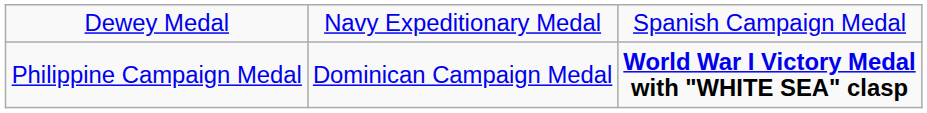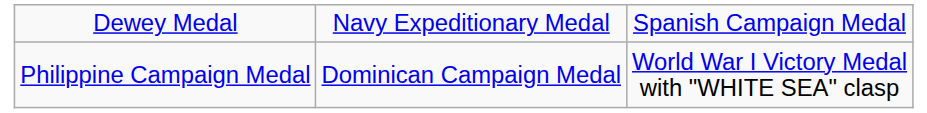(770, 74) bold -> (770, 74) normal
